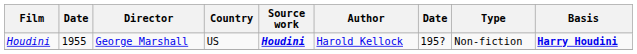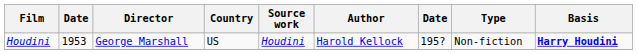(74, 41) 1955 -> (74, 41) 1953
(283, 41) bold -> (283, 41) normal
